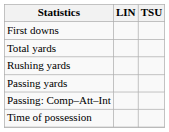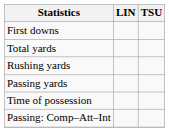rows swapped: (59, 100) <-> (49, 118)
